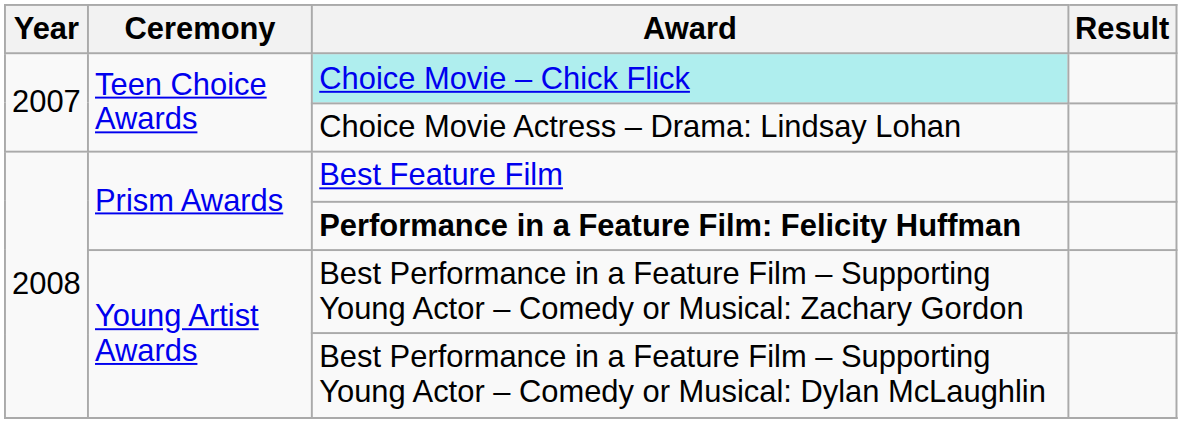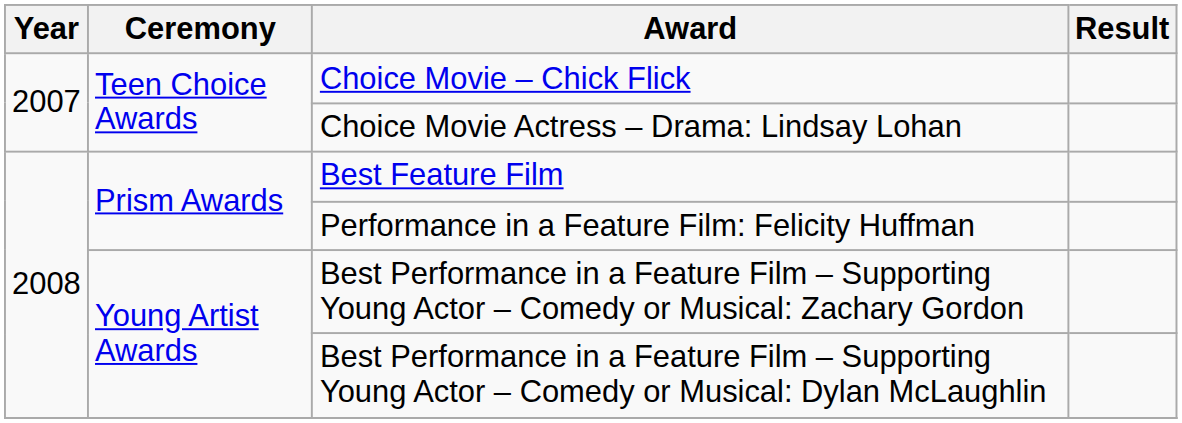(505, 77) paleturquoise background -> (505, 77) no background
(670, 224) bold -> (647, 224) normal
